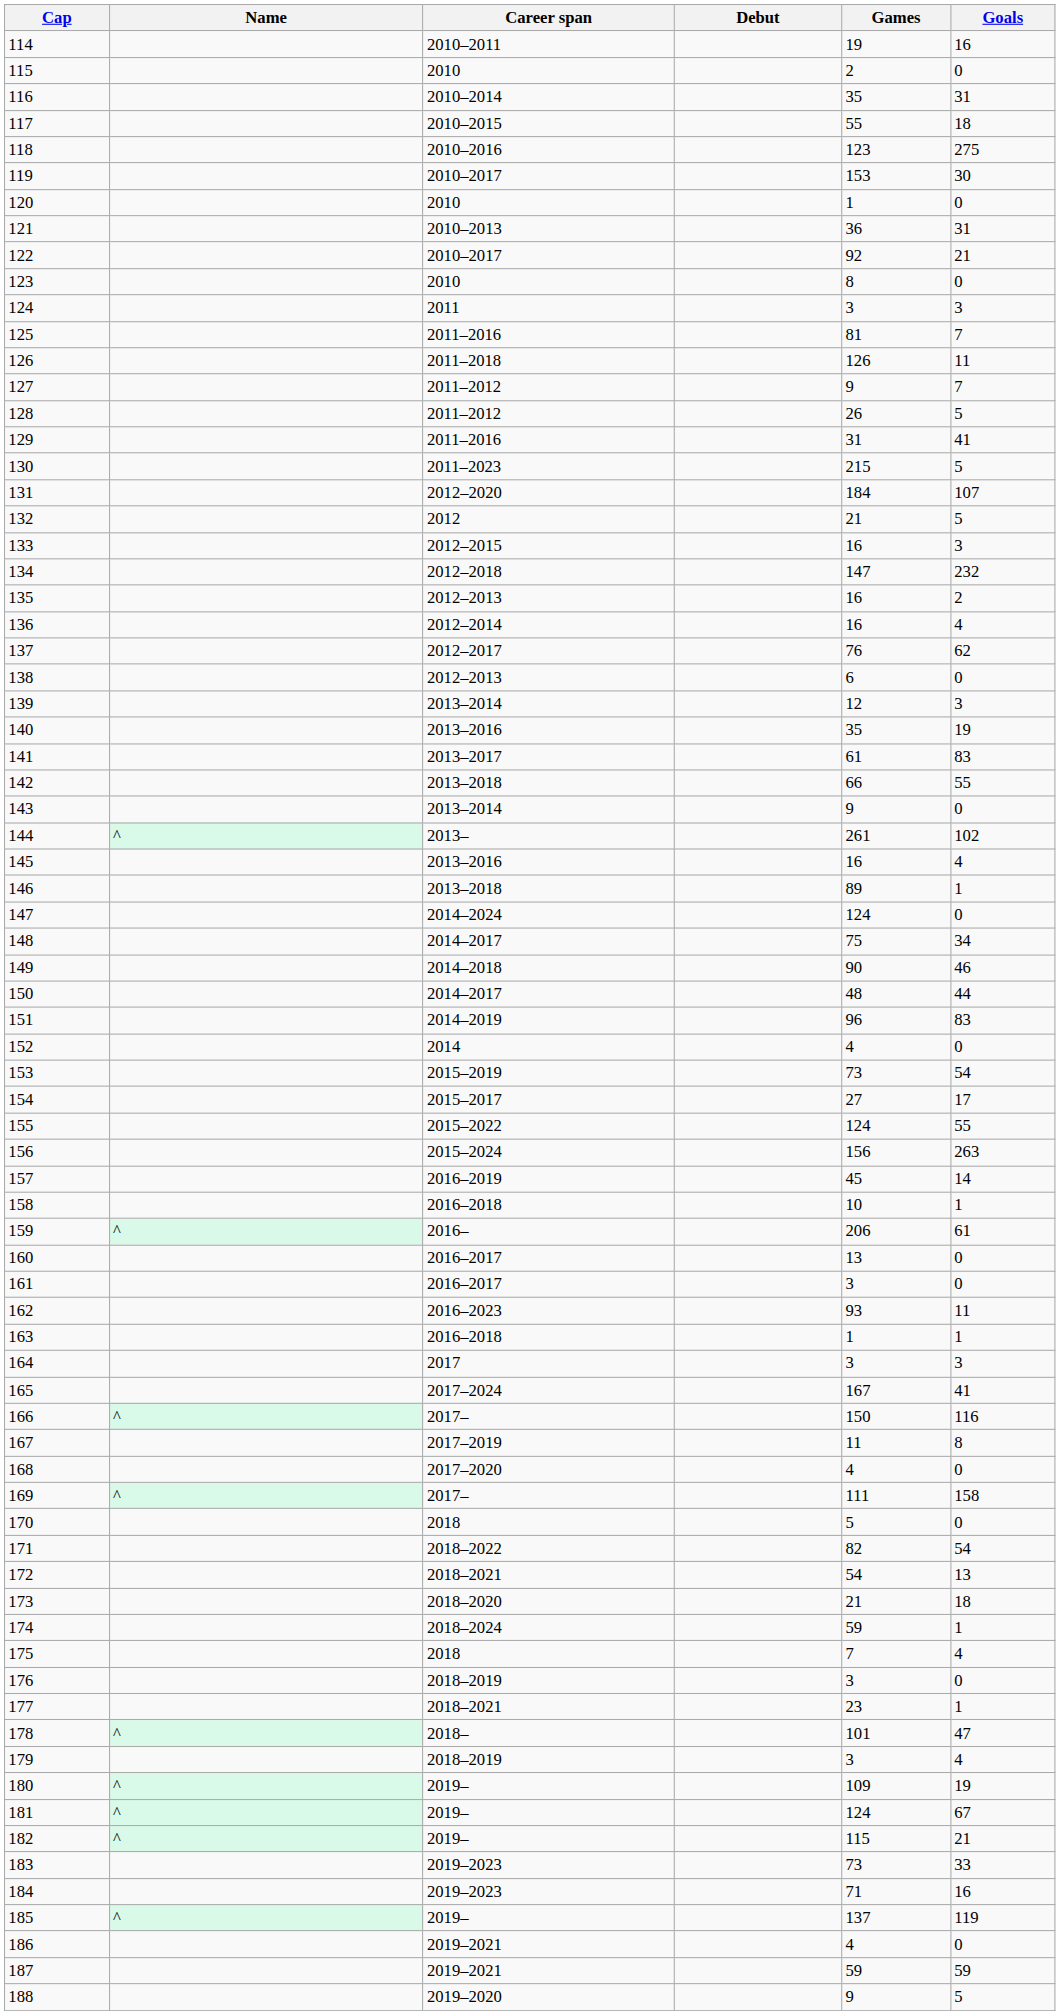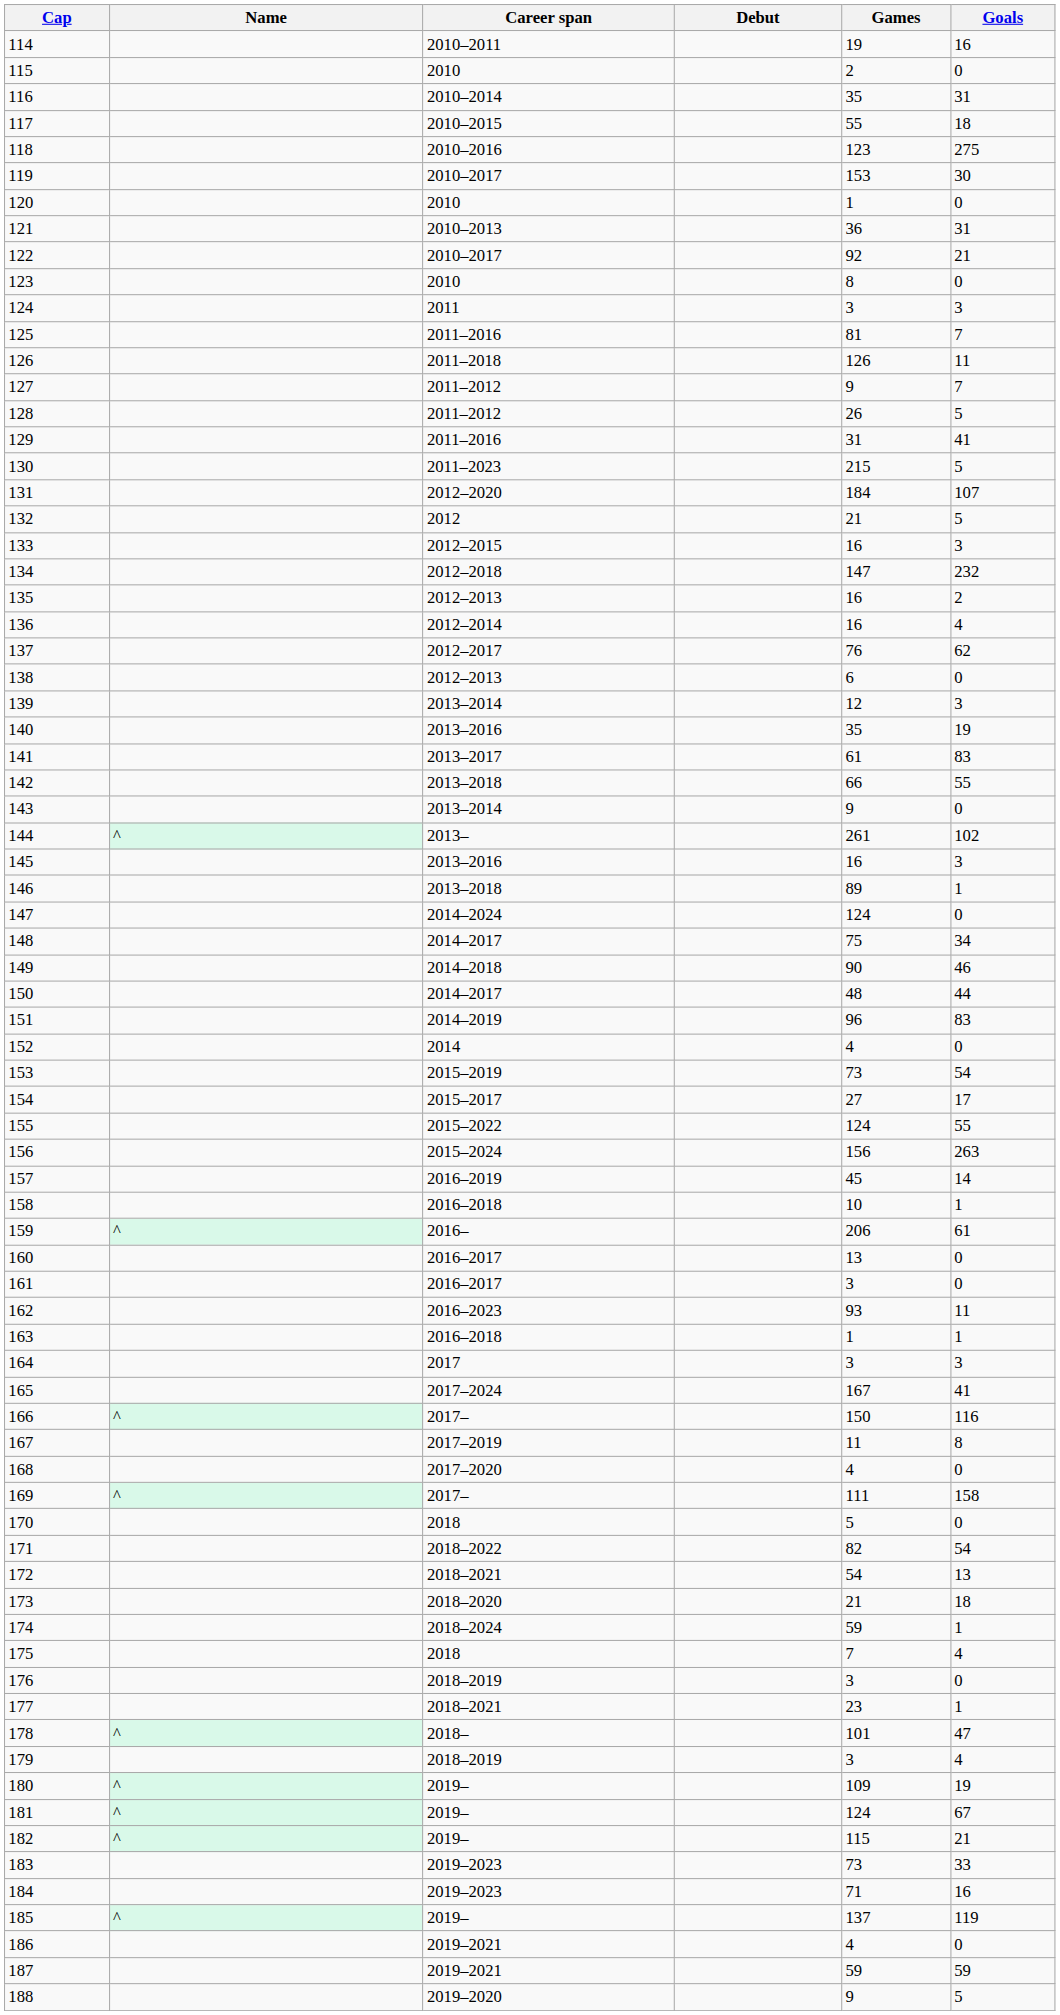(958, 862) 4 -> (958, 862) 3
